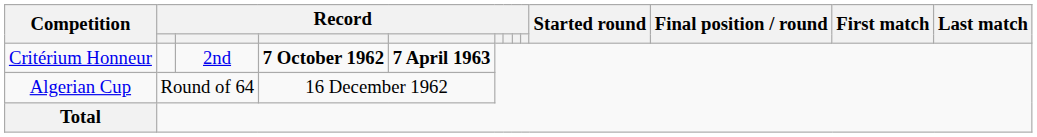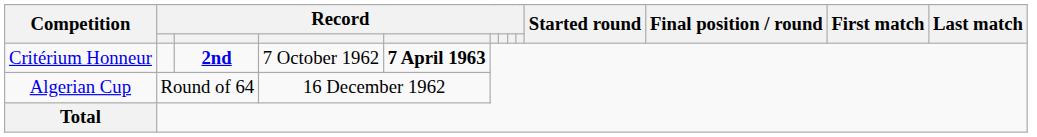(217, 57) normal -> (217, 57) bold
(323, 57) bold -> (321, 57) normal
